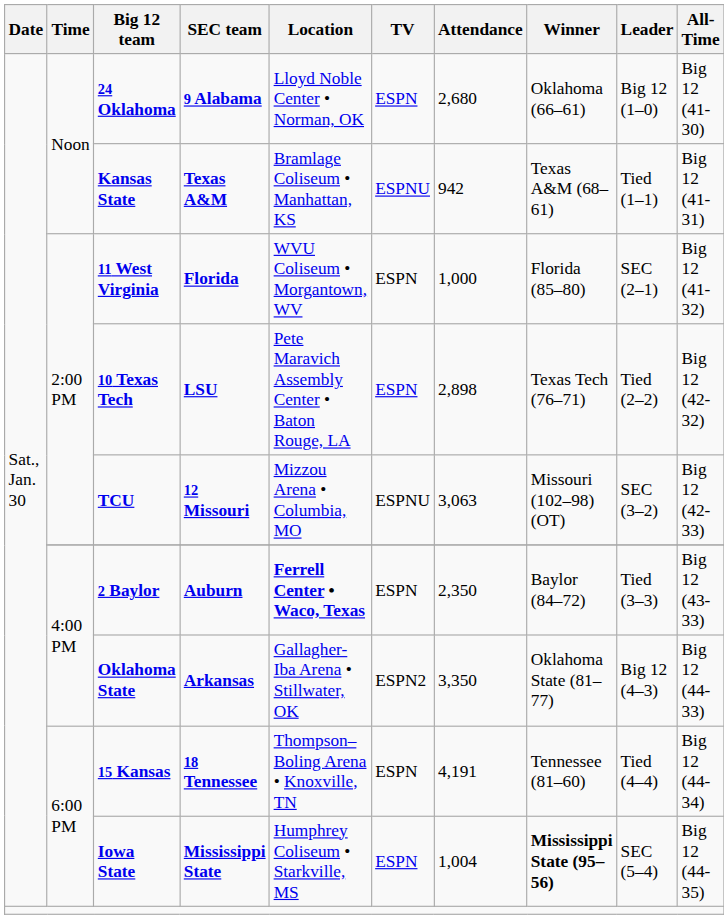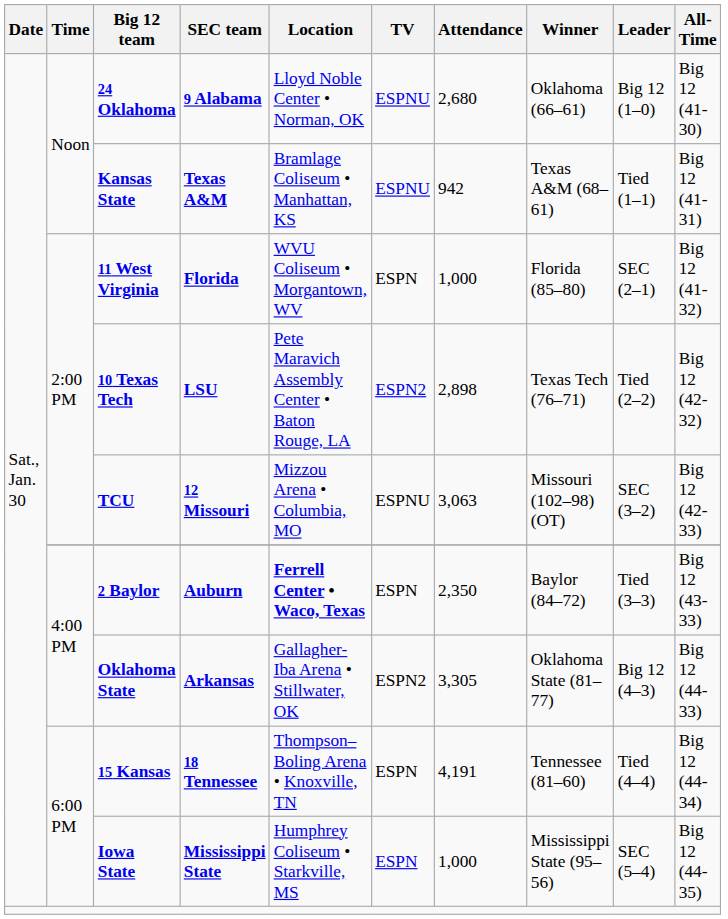(396, 98) ESPN -> (403, 98) ESPNU
(396, 389) ESPN -> (401, 389) ESPN2
(458, 680) 3,350 -> (458, 680) 3,305
(458, 860) 1,004 -> (458, 860) 1,000
(572, 860) bold -> (570, 860) normal
